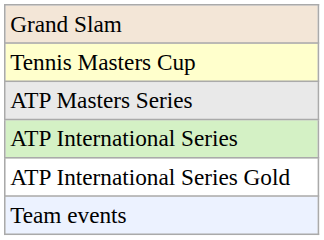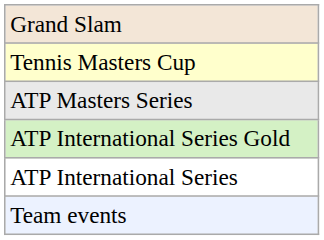(124, 138) ATP International Series -> (150, 138) ATP International Series Gold
(150, 177) ATP International Series Gold -> (124, 177) ATP International Series
